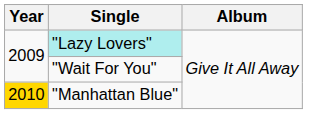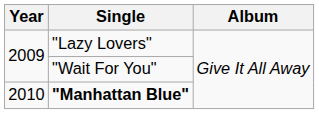(102, 43) paleturquoise background -> (102, 43) no background
(26, 95) gold background -> (26, 95) no background
(115, 95) normal -> (121, 95) bold
